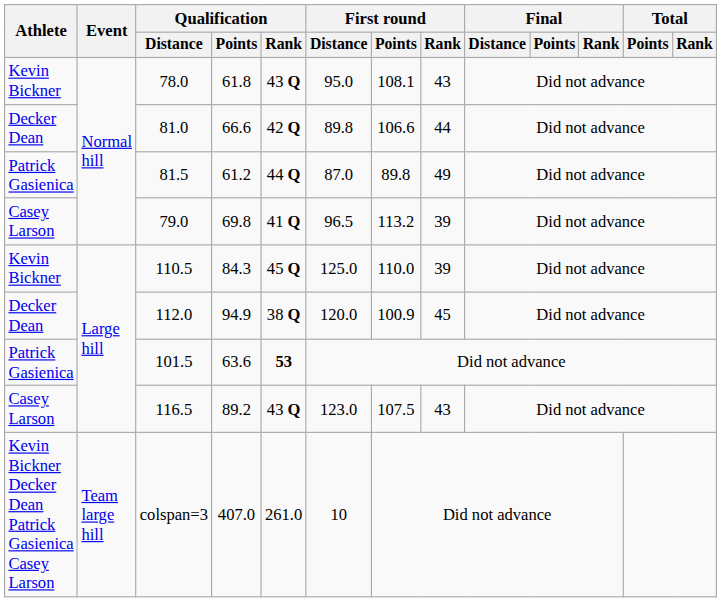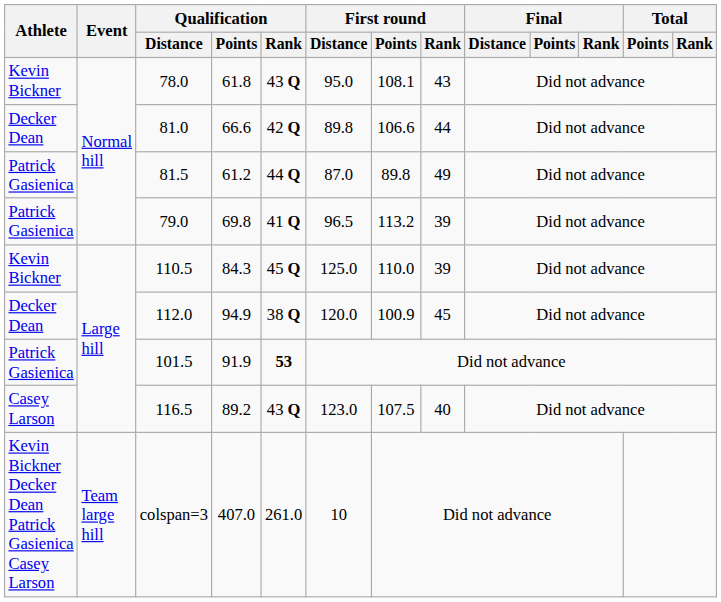(31, 222) Casey Larson -> (41, 222) Patrick Gasienica
(236, 362) 63.6 -> (236, 362) 91.9
(443, 409) 43 -> (443, 409) 40
